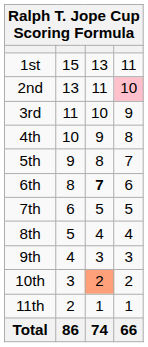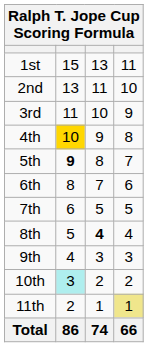(129, 88) pink background -> (129, 88) no background
(70, 137) no background -> (70, 137) gold background
(70, 161) normal -> (70, 161) bold
(100, 185) bold -> (100, 185) normal
(100, 233) normal -> (100, 233) bold
(70, 281) no background -> (70, 281) paleturquoise background
(100, 281) lightsalmon background -> (100, 281) no background
(129, 305) no background -> (129, 305) khaki background
